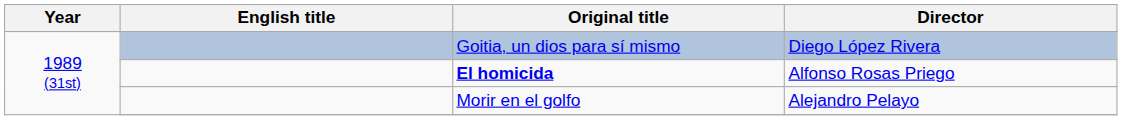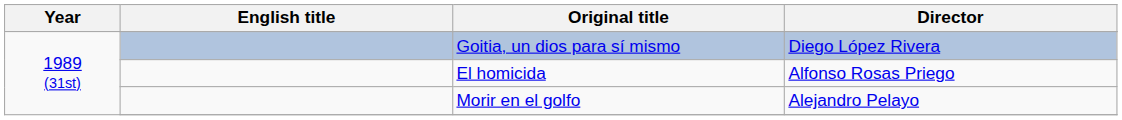(505, 73) bold -> (501, 73) normal
